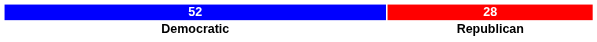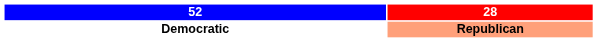(490, 29) no background -> (490, 29) lightsalmon background
